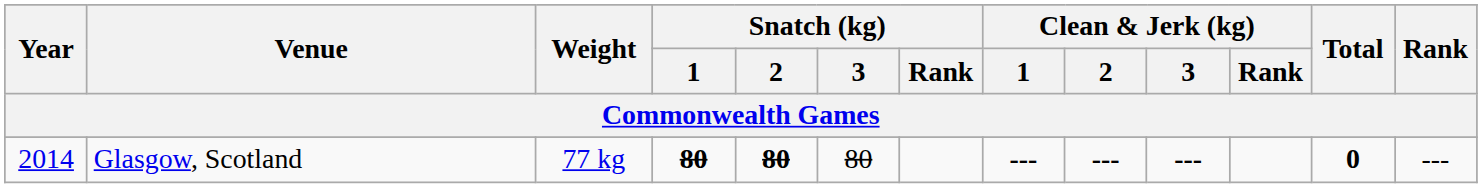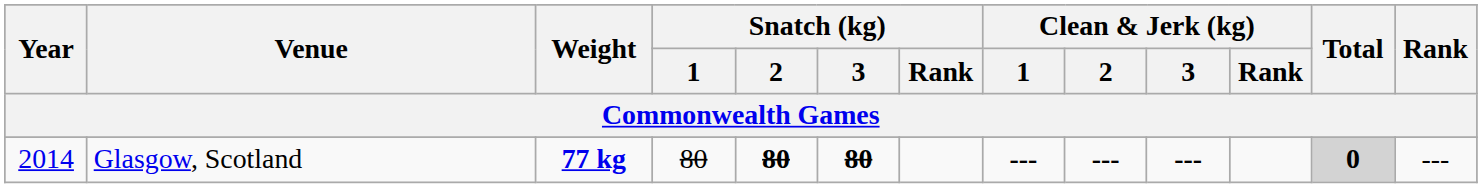(594, 159) normal -> (594, 159) bold
(694, 159) bold -> (694, 159) normal
(858, 159) normal -> (858, 159) bold
(1353, 159) no background -> (1353, 159) lightgrey background
